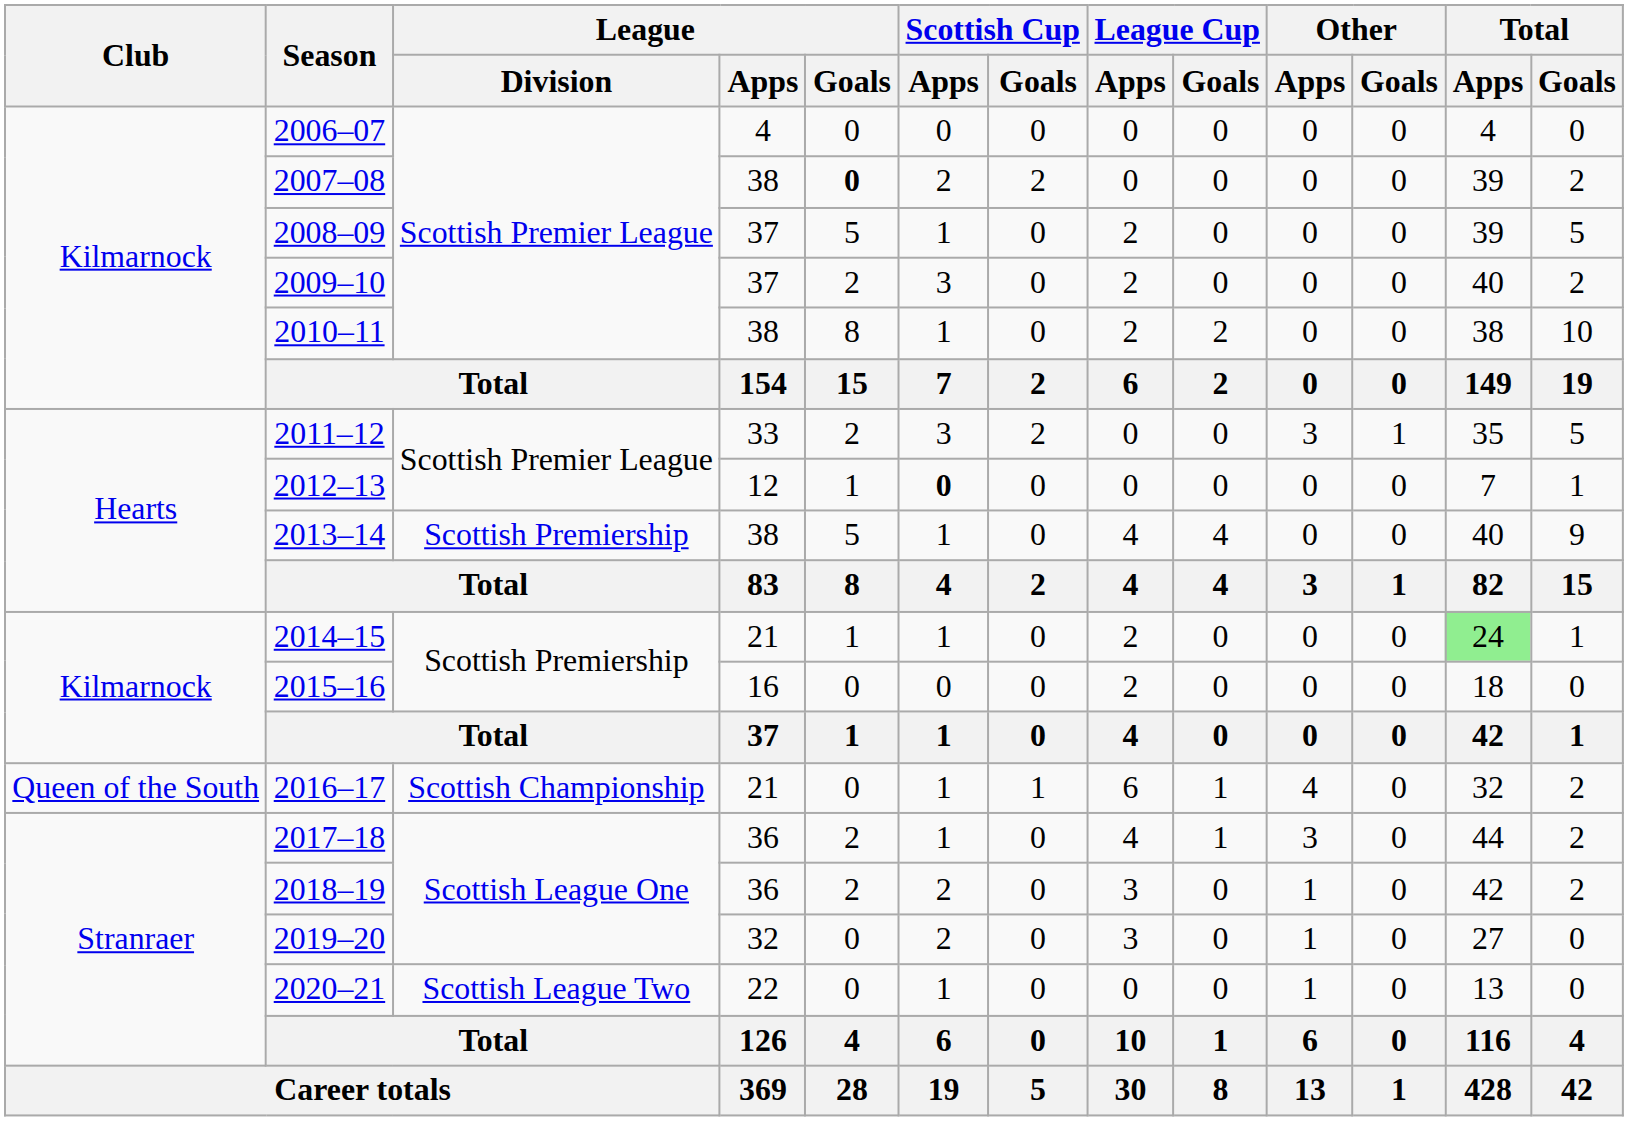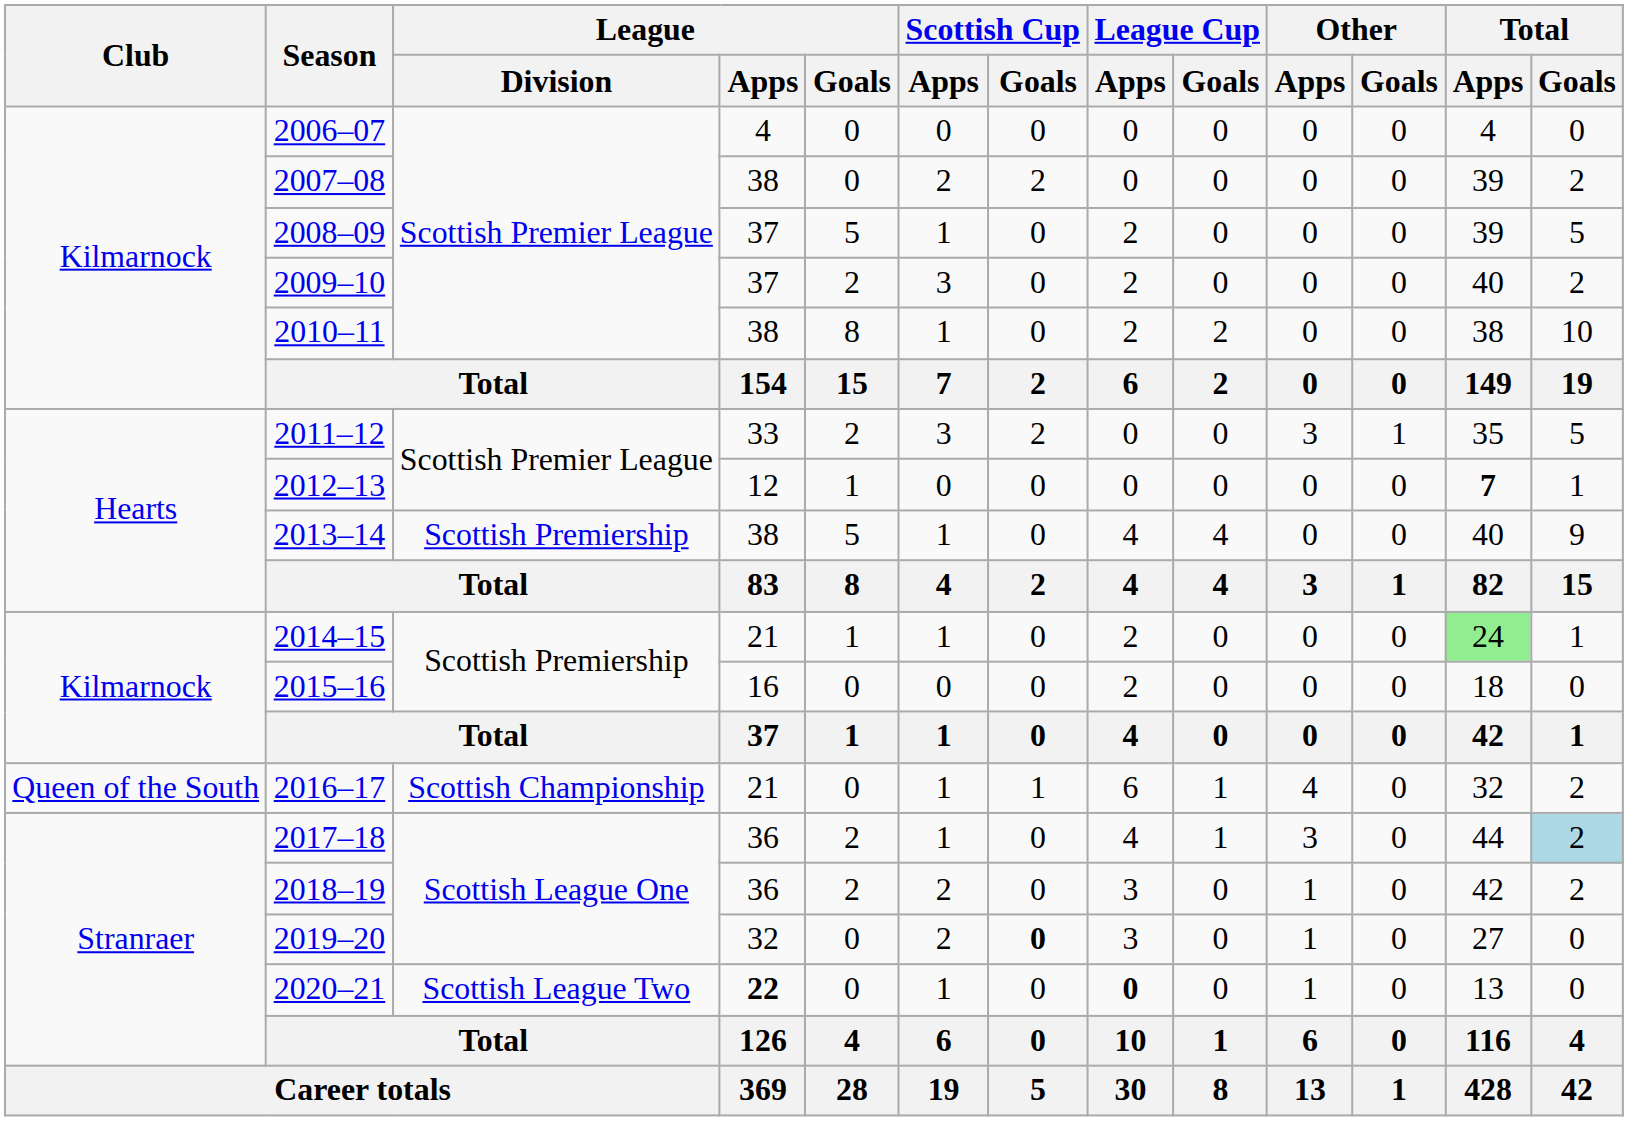(852, 181) bold -> (852, 181) normal
(944, 484) bold -> (944, 484) normal
(1488, 484) normal -> (1488, 484) bold
(1577, 837) no background -> (1577, 837) lightblue background
(1038, 938) normal -> (1038, 938) bold
(763, 989) normal -> (763, 989) bold
(1130, 989) normal -> (1130, 989) bold
